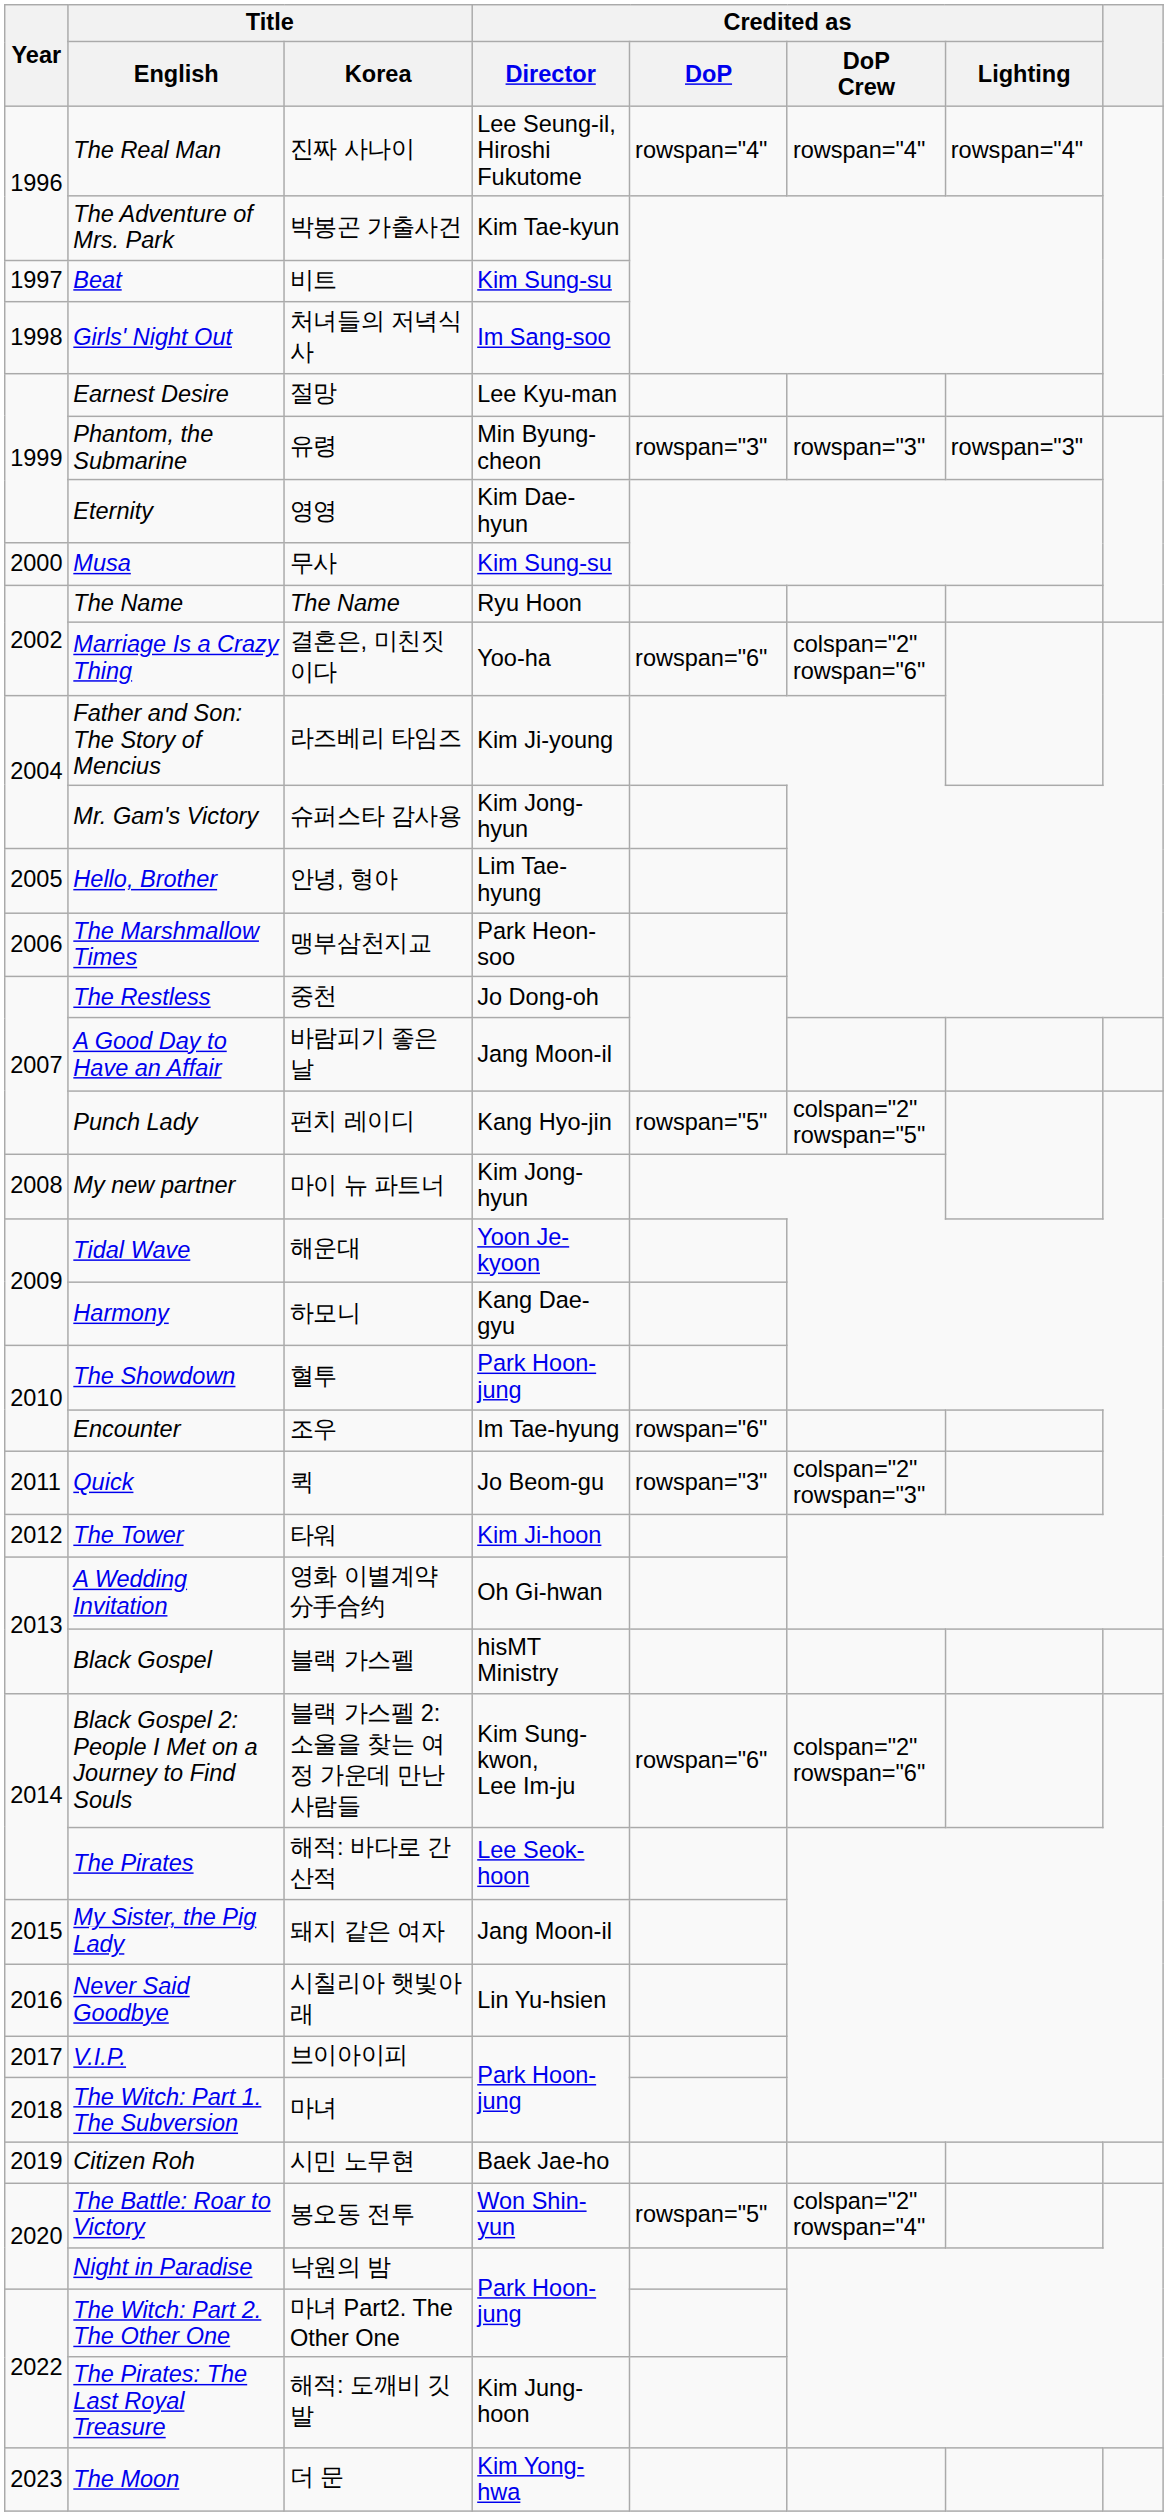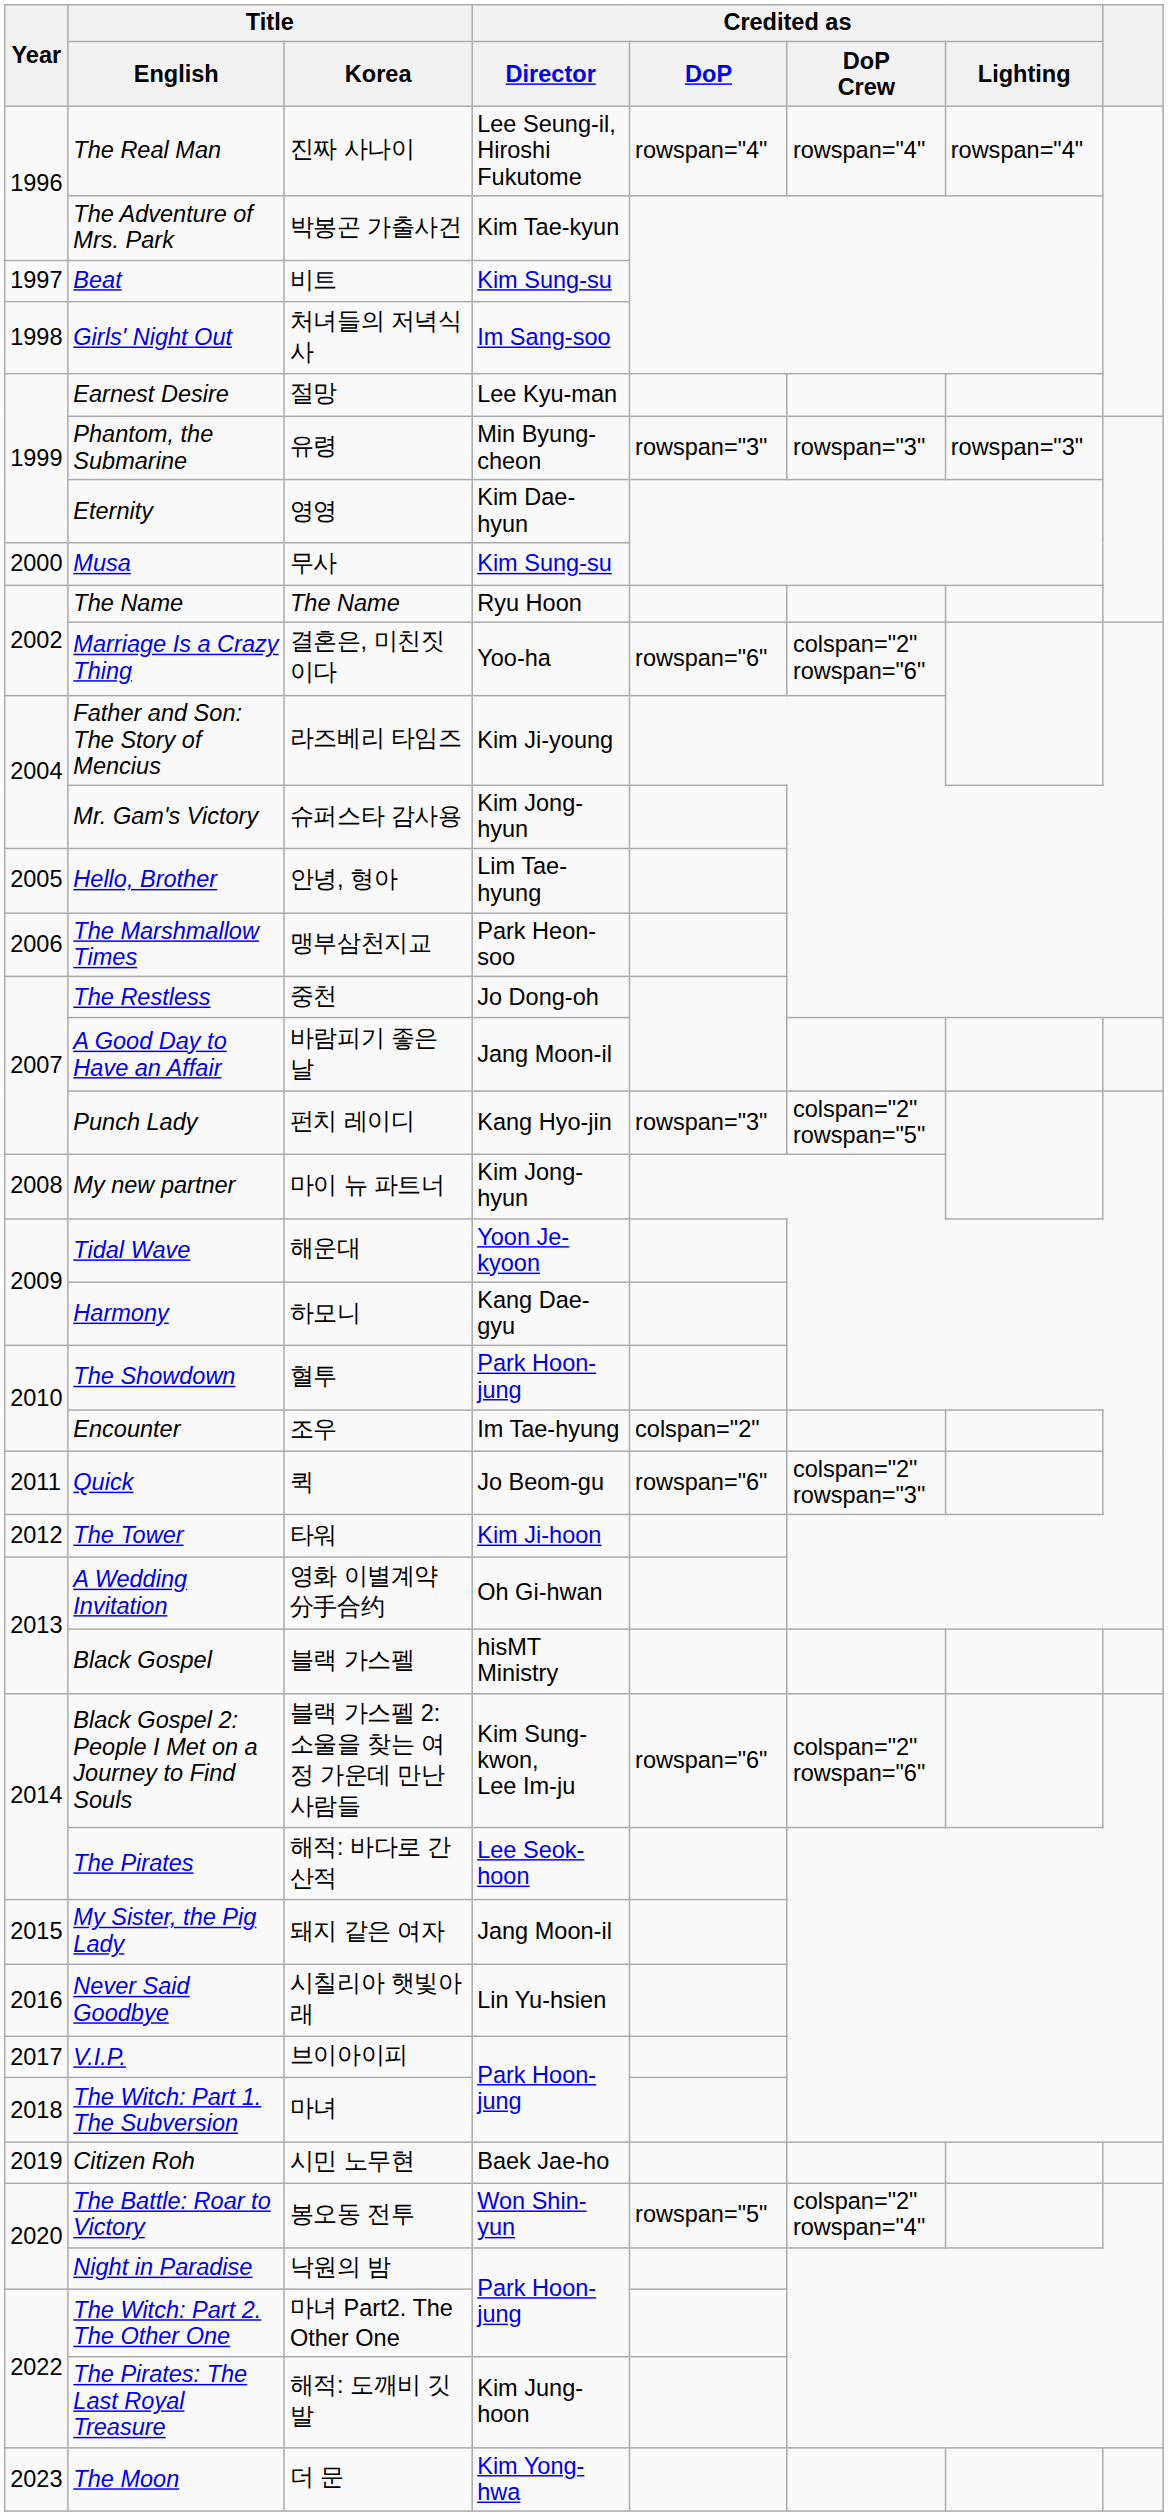(701, 1122) rowspan="5" -> (701, 1122) rowspan="3"
(701, 1430) rowspan="6" -> (697, 1430) colspan="2"
(701, 1482) rowspan="3" -> (701, 1482) rowspan="6"
